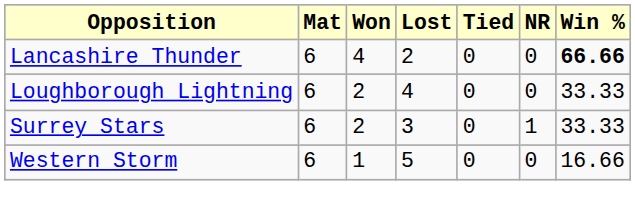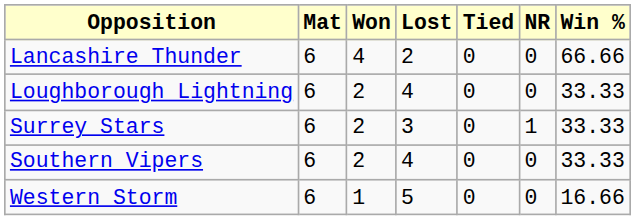(593, 57) bold -> (593, 57) normal
+ row: (106, 162)
